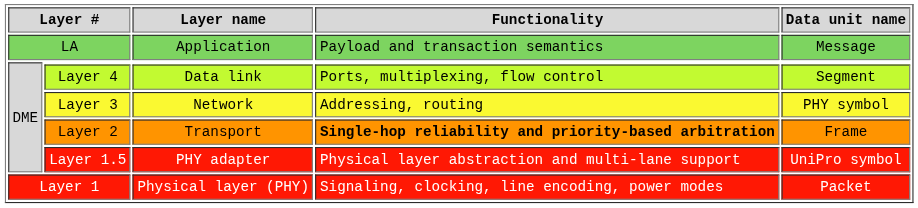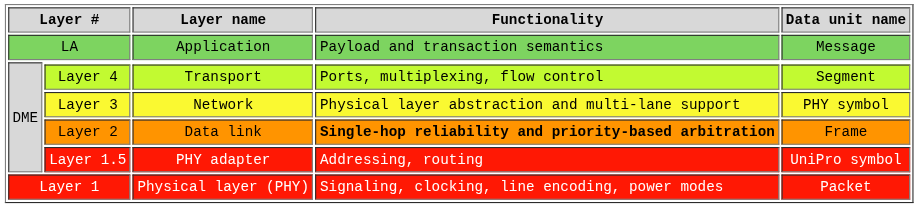(223, 77) Data link -> (223, 77) Transport
(402, 105) Addressing, routing -> (530, 105) Physical layer abstraction and multi-lane support
(223, 132) Transport -> (223, 132) Data link
(530, 160) Physical layer abstraction and multi-lane support -> (402, 160) Addressing, routing
